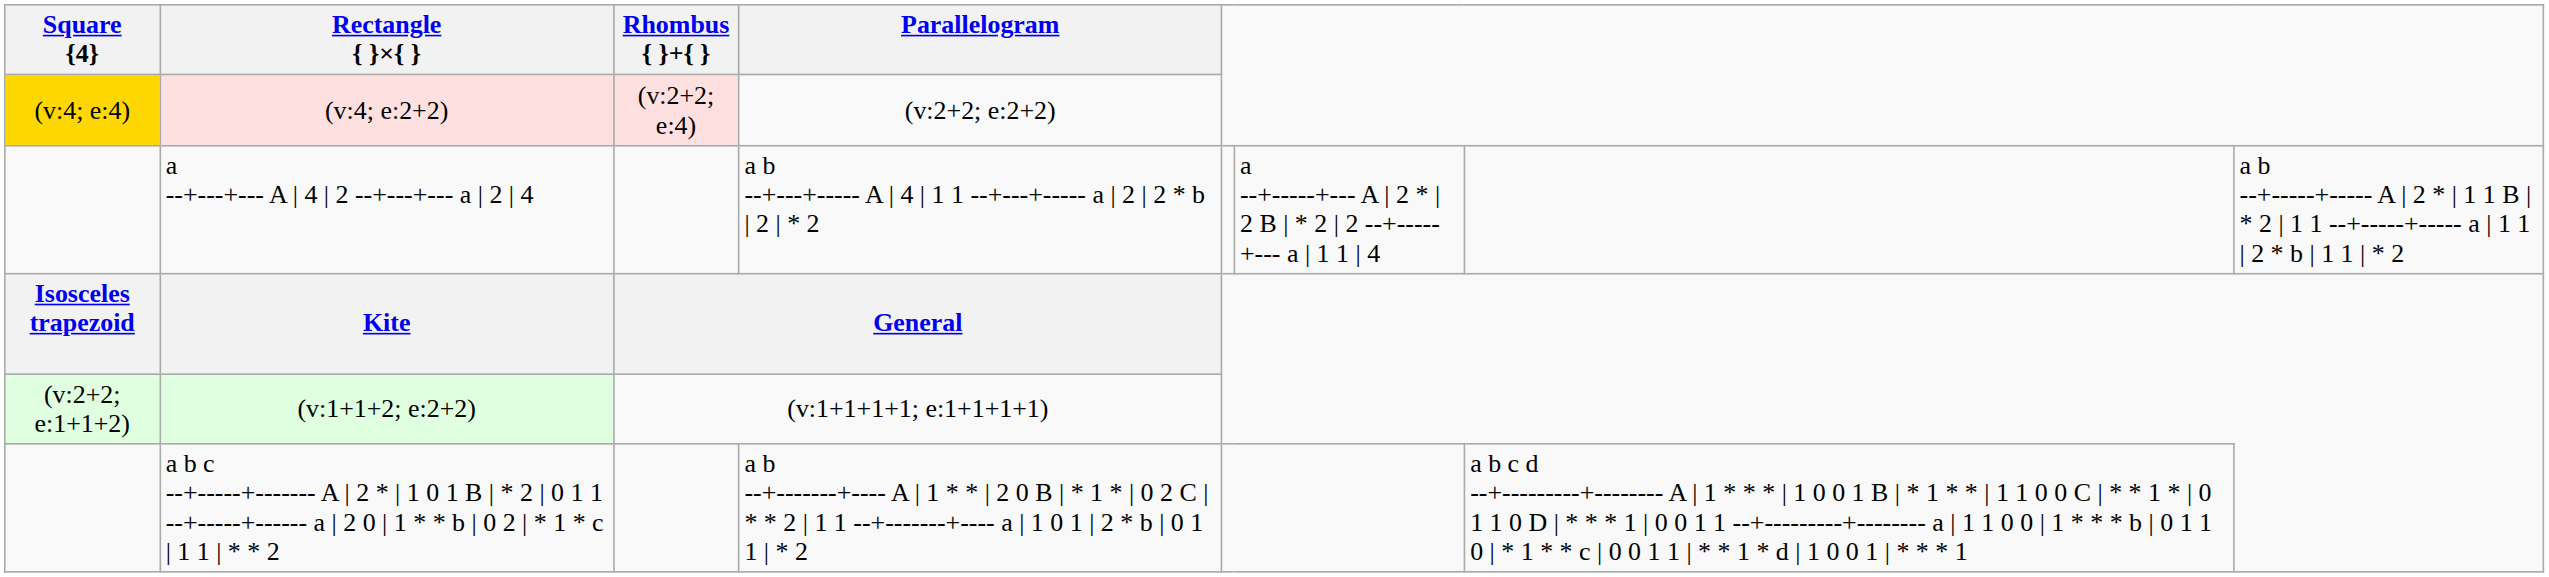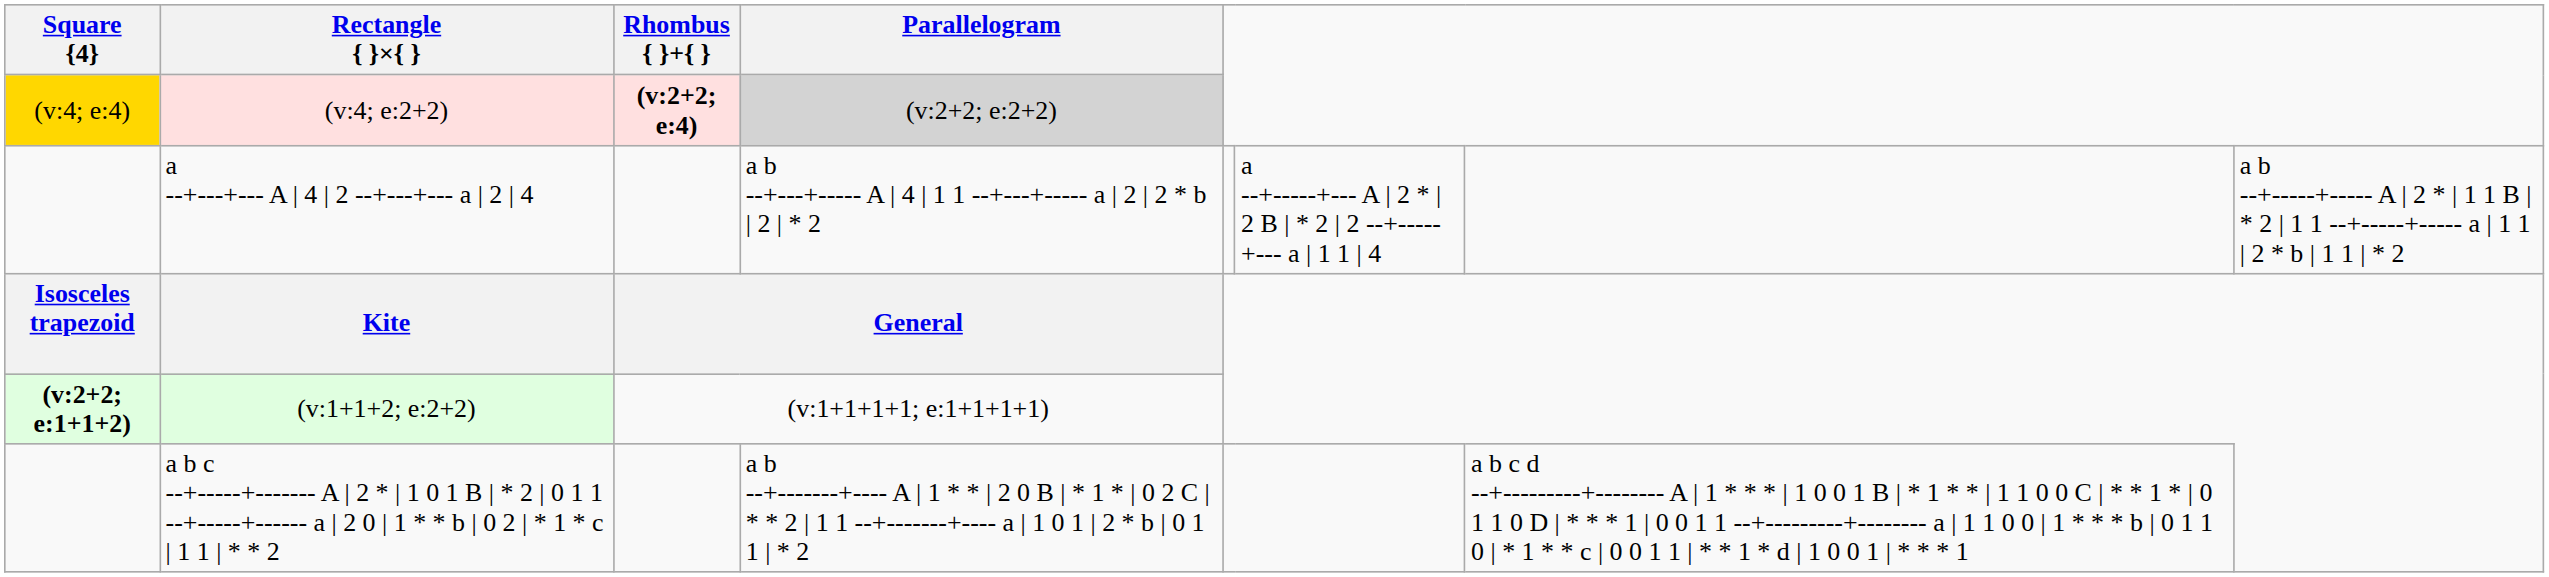(676, 109) normal -> (677, 109) bold
(980, 109) no background -> (981, 109) lightgrey background
(82, 408) normal -> (82, 408) bold
